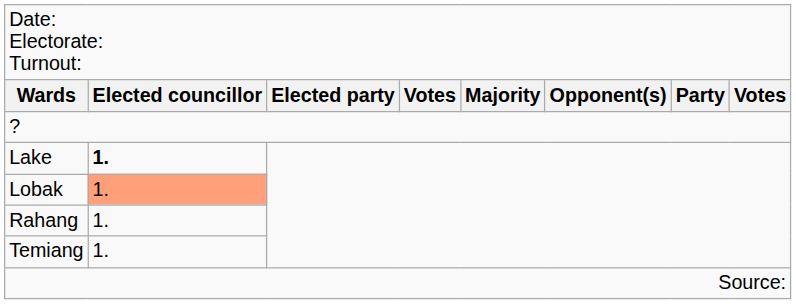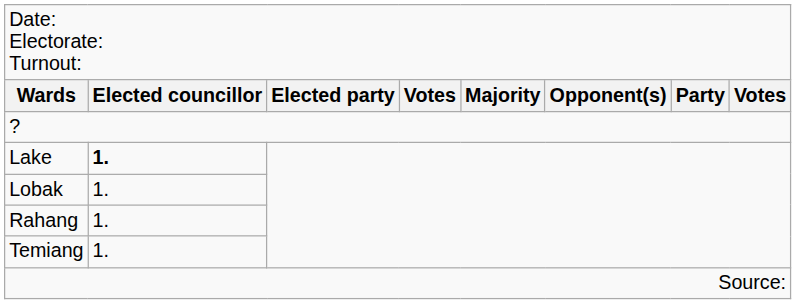(101, 189) lightsalmon background -> (101, 189) no background
